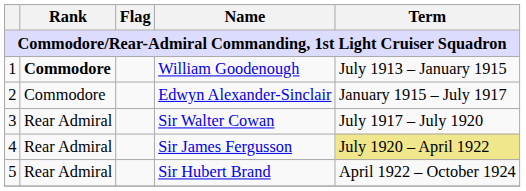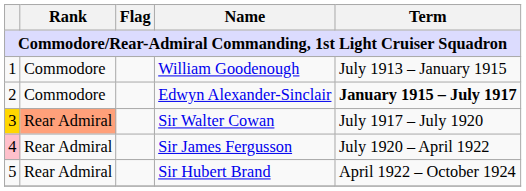(67, 69) bold -> (65, 69) normal
(423, 95) normal -> (428, 95) bold
(12, 120) no background -> (12, 120) gold background
(68, 120) no background -> (68, 120) lightsalmon background
(12, 146) no background -> (12, 146) pink background
(414, 146) khaki background -> (414, 146) no background
